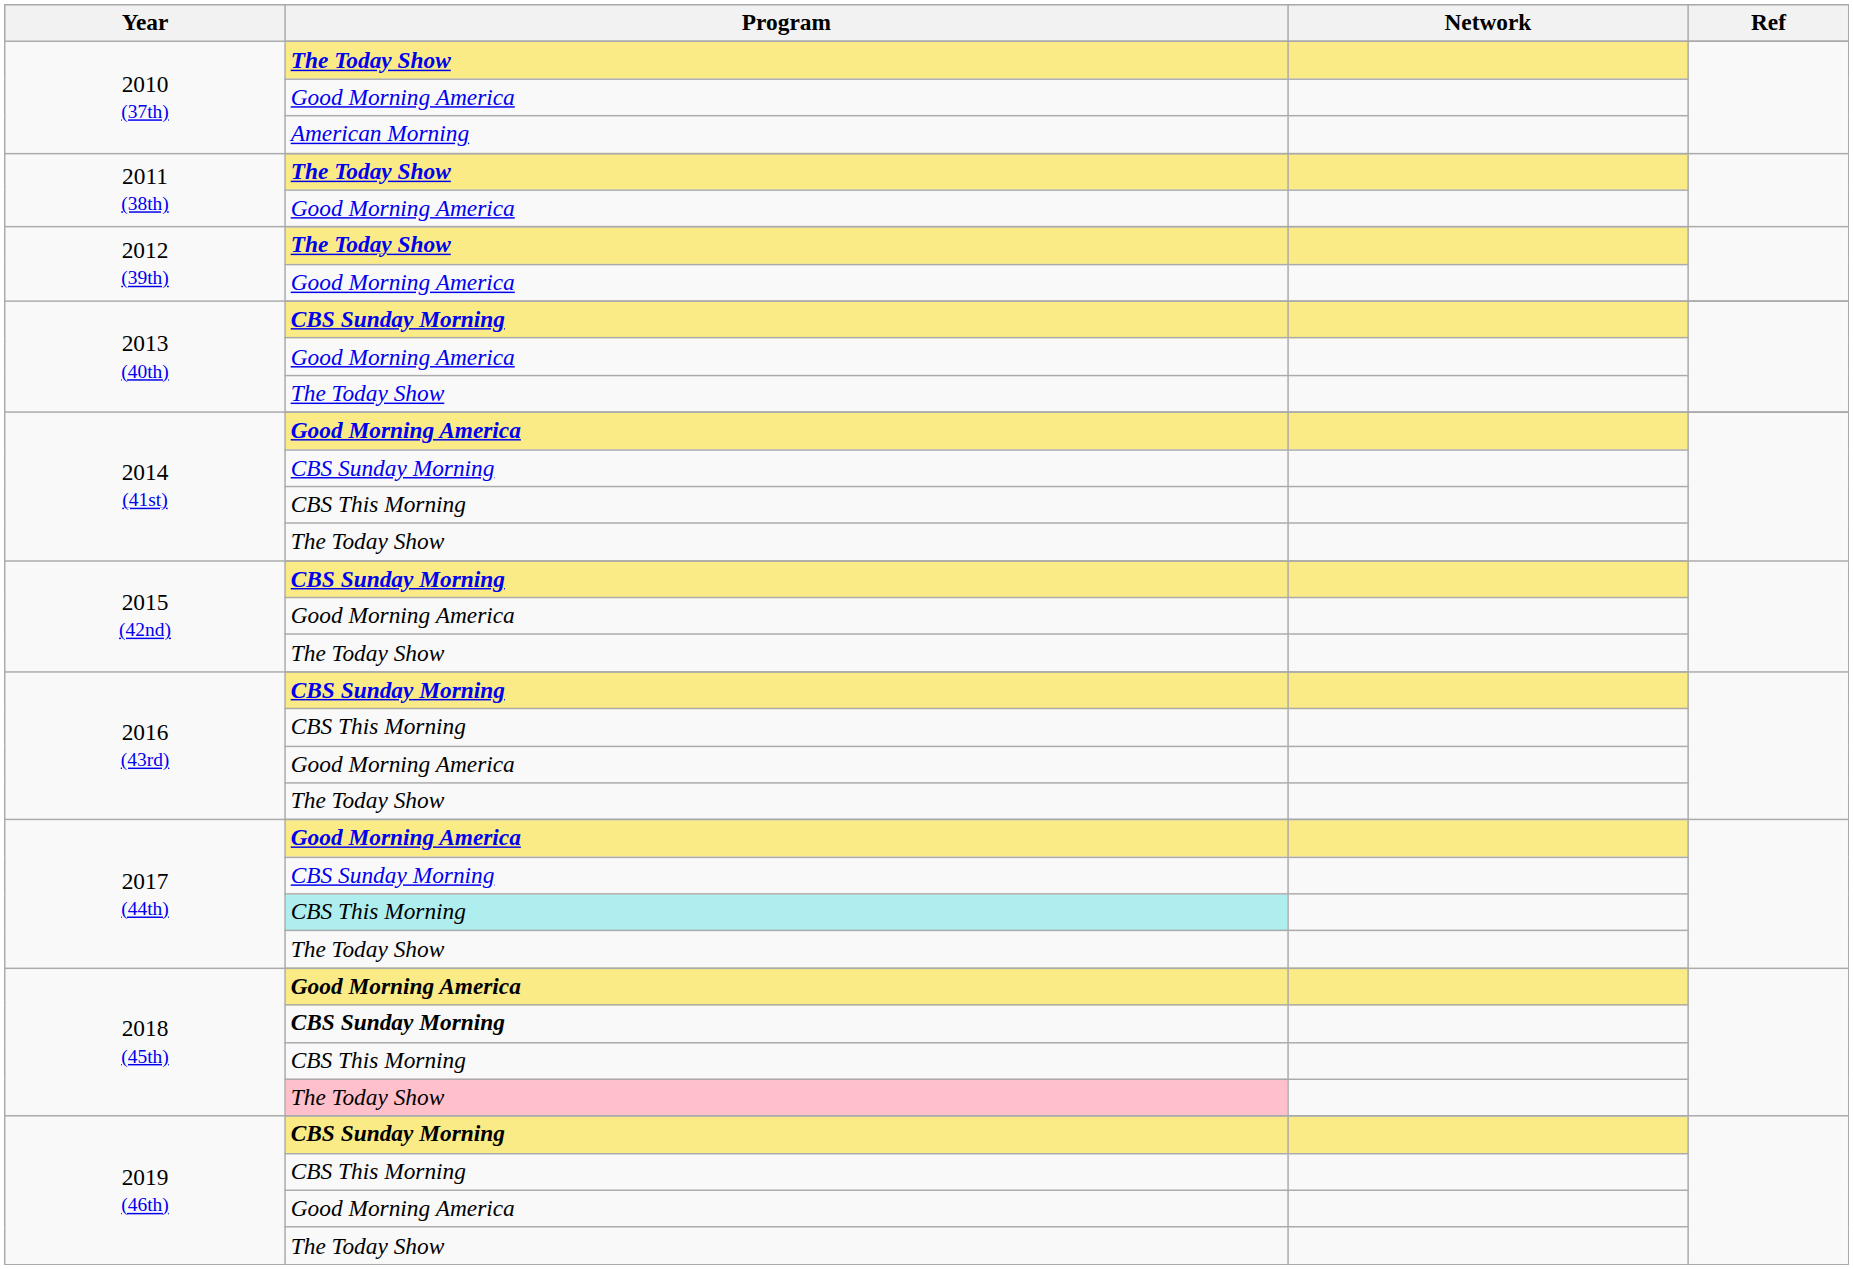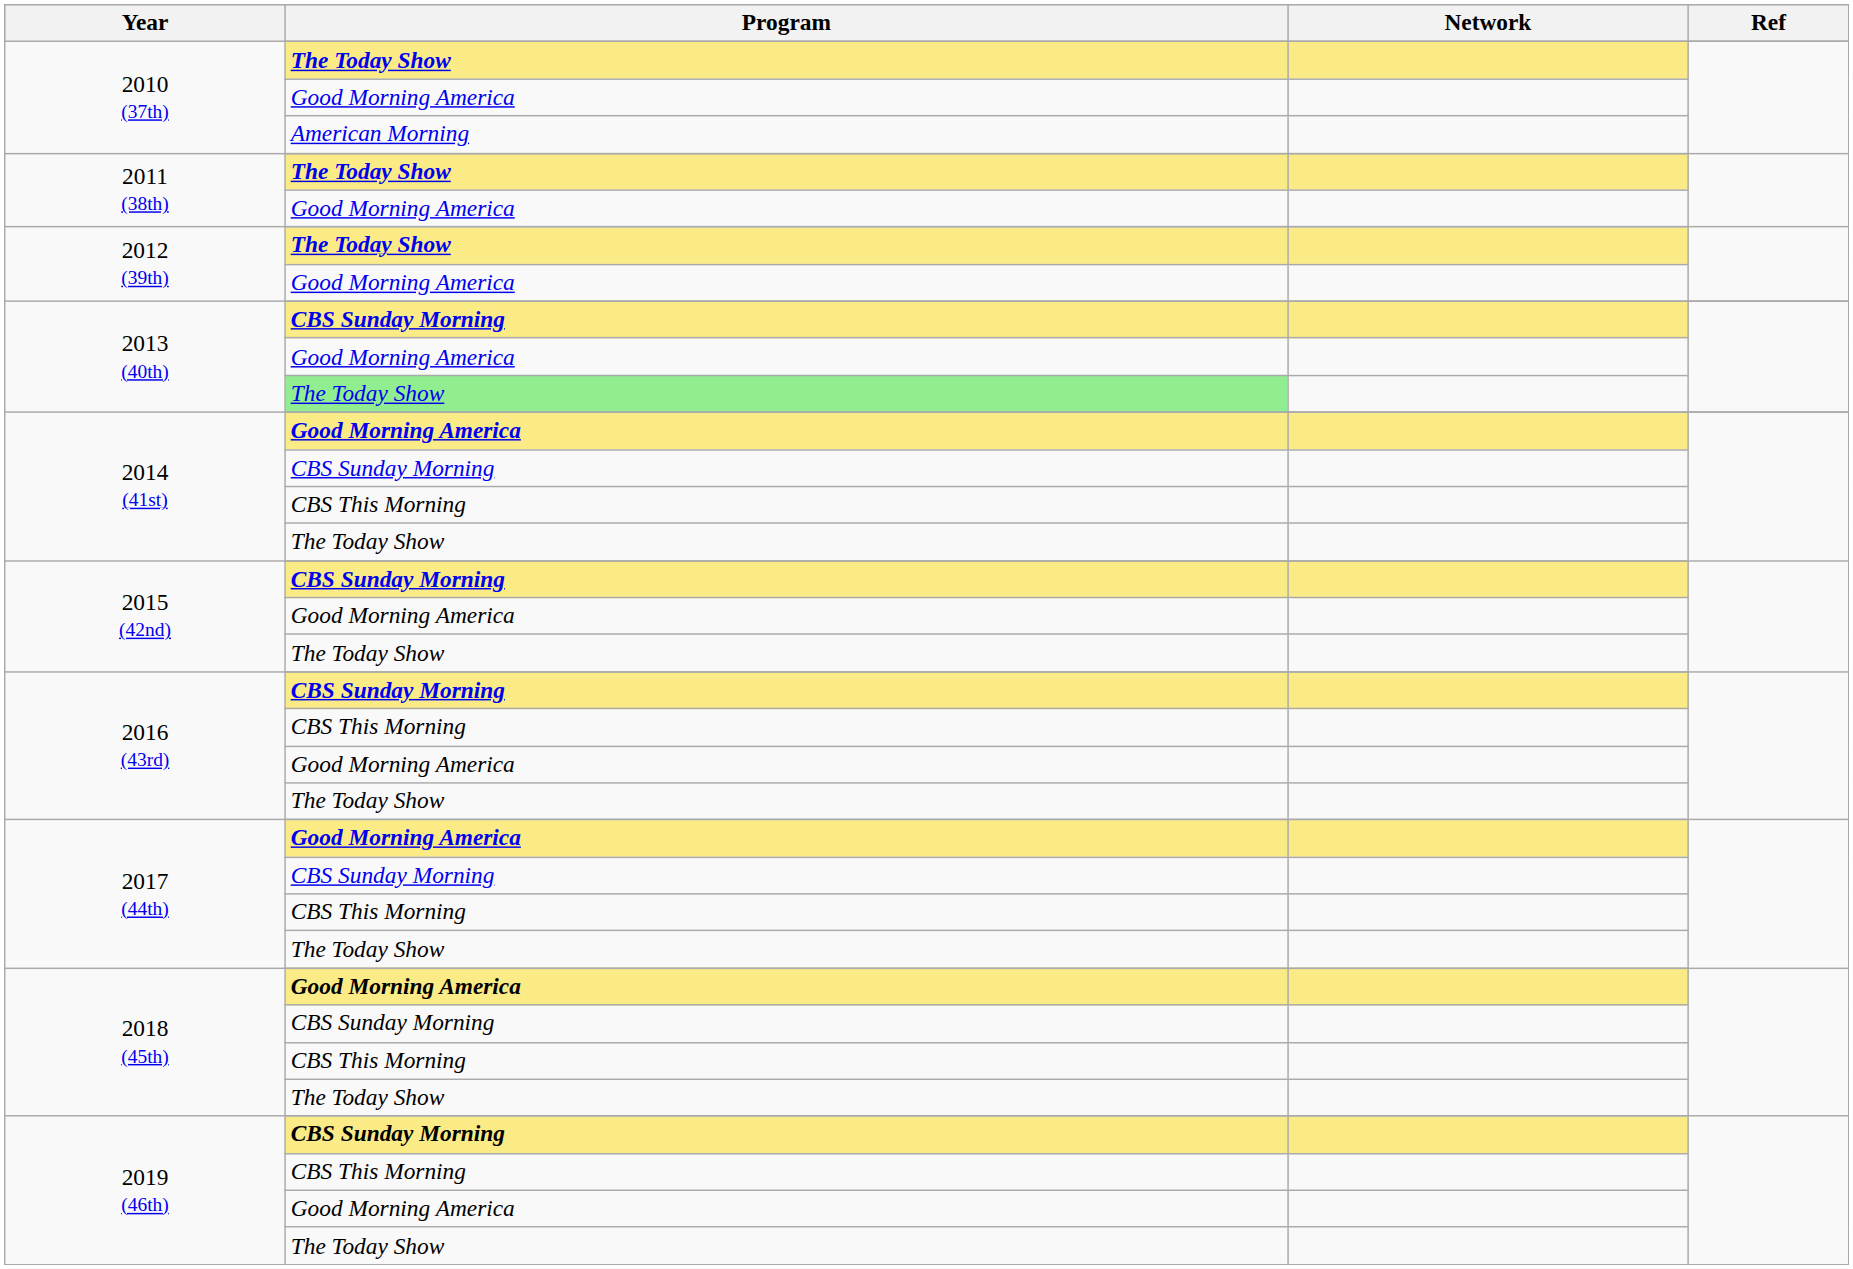(368, 393) no background -> (368, 393) lightgreen background
(378, 912) paleturquoise background -> (378, 912) no background
(398, 1023) bold -> (393, 1023) normal
(368, 1097) pink background -> (368, 1097) no background
